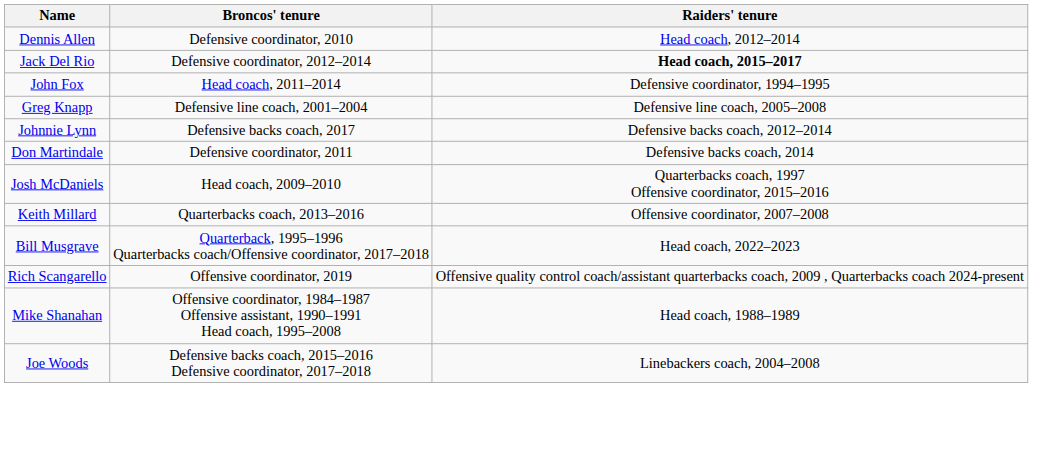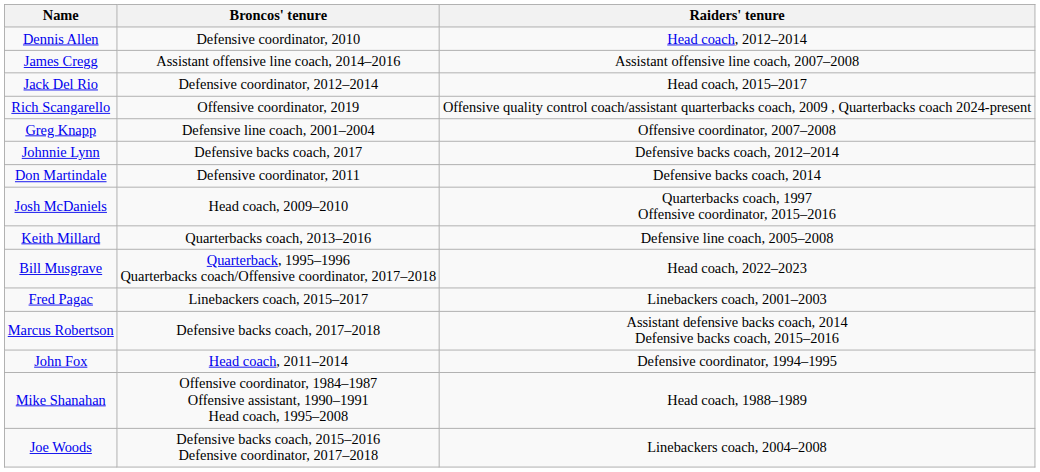+ row: (61, 61)
(730, 61) bold -> (737, 84) normal
rows swapped: (57, 84) <-> (57, 276)
(730, 107) Defensive line coach, 2005–2008 -> (737, 130) Offensive coordinator, 2007–2008
(730, 214) Offensive coordinator, 2007–2008 -> (737, 237) Defensive line coach, 2005–2008
+ row: (61, 299)
+ row: (61, 330)
